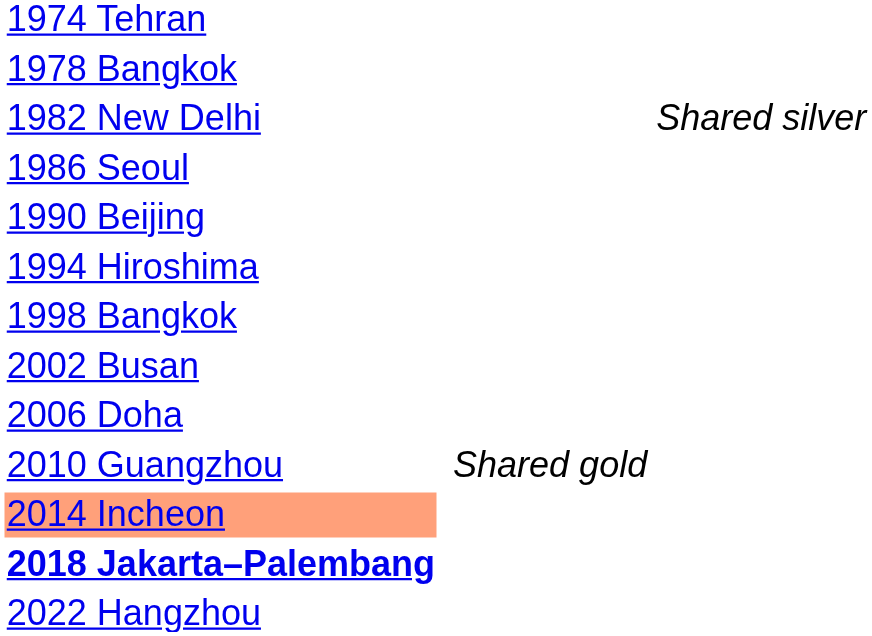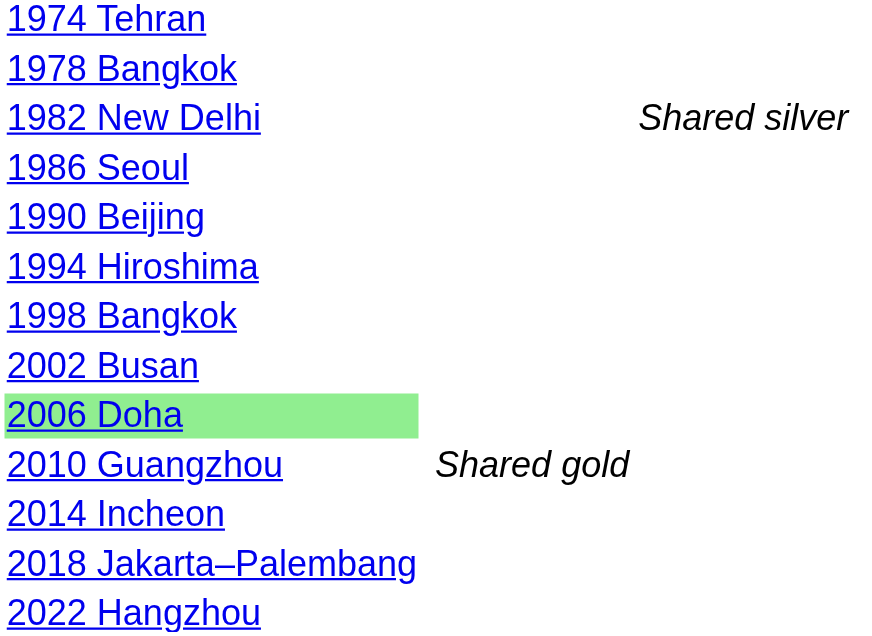(95, 415) no background -> (95, 415) lightgreen background
(116, 514) lightsalmon background -> (116, 514) no background
(221, 563) bold -> (212, 563) normal
